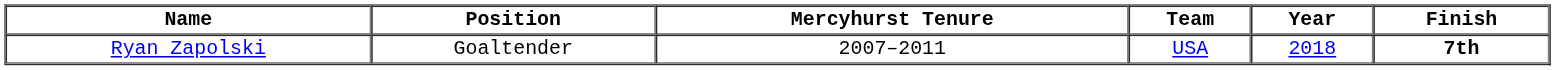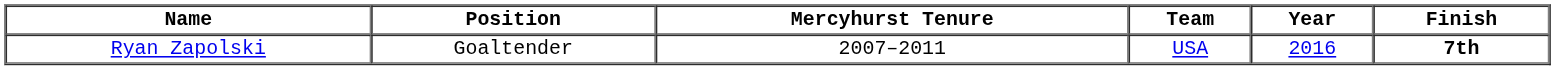(1312, 49) 2018 -> (1312, 49) 2016
